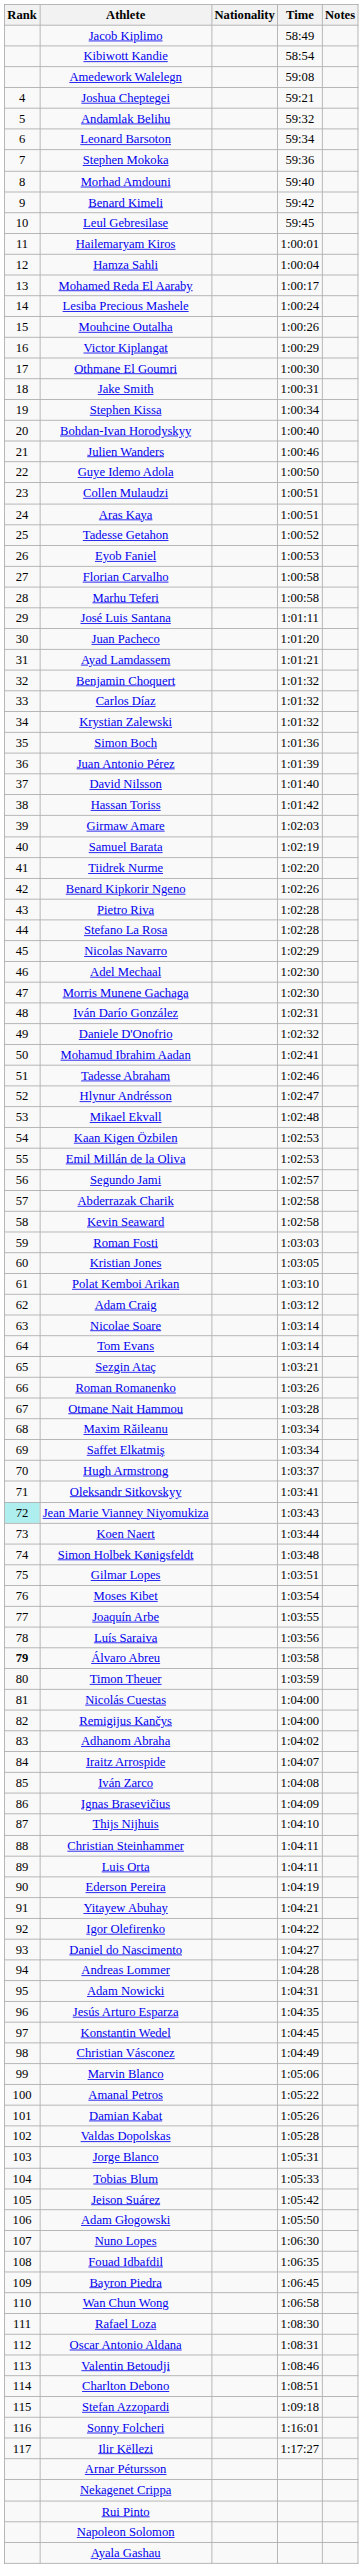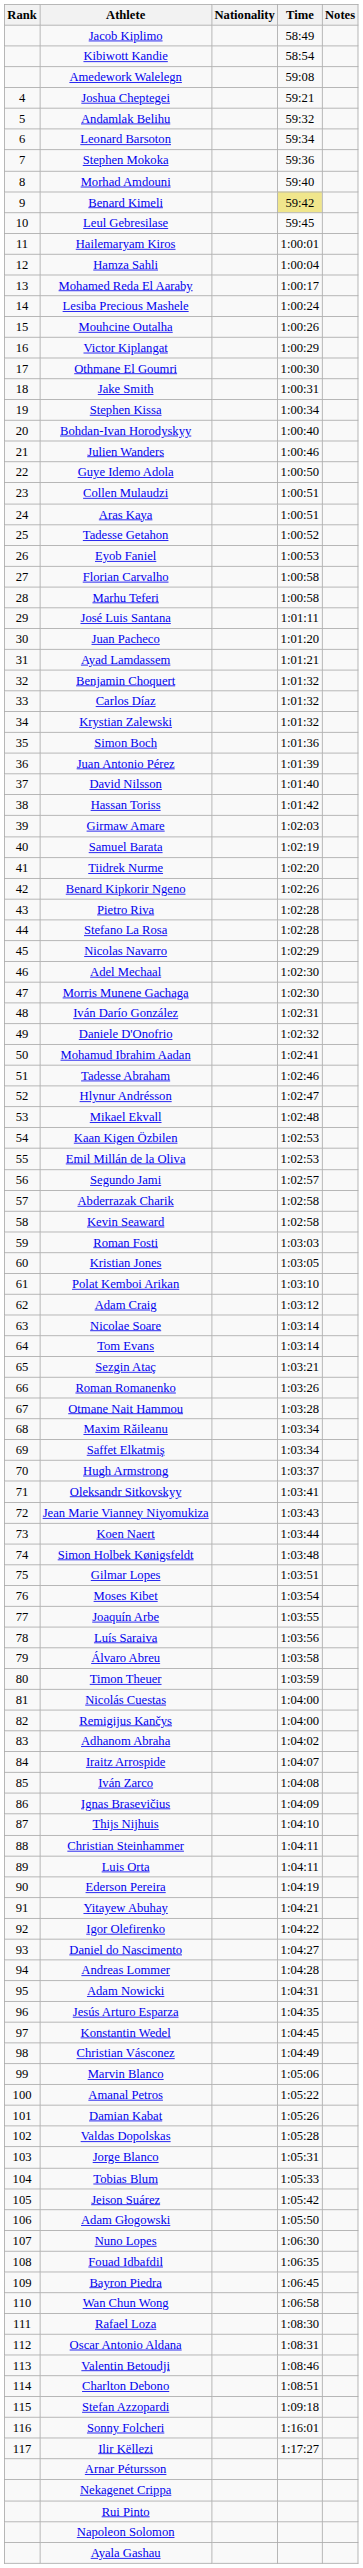(300, 202) no background -> (300, 202) khaki background
(22, 1512) paleturquoise background -> (22, 1512) no background
(22, 1658) bold -> (22, 1658) normal
